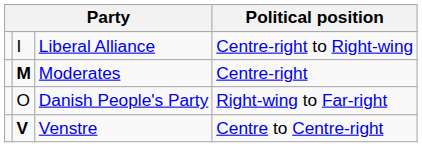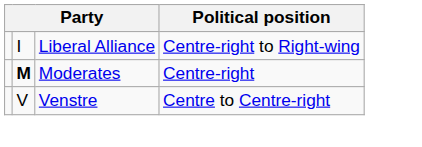- row: (124, 100)
(22, 127) bold -> (22, 100) normal
